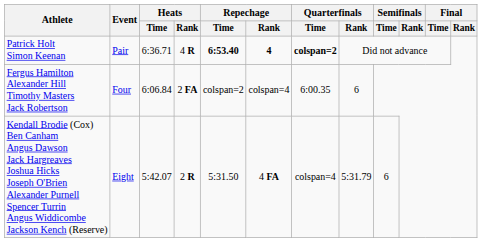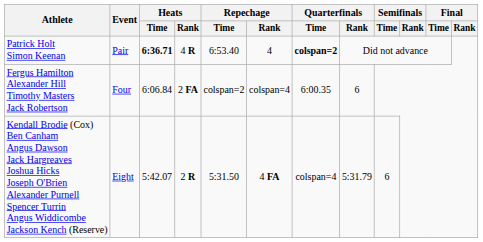(157, 50) normal -> (157, 50) bold
(223, 50) bold -> (224, 50) normal
(269, 50) bold -> (269, 50) normal
